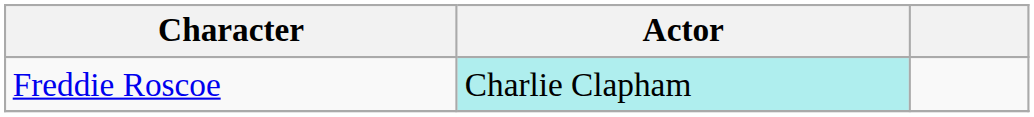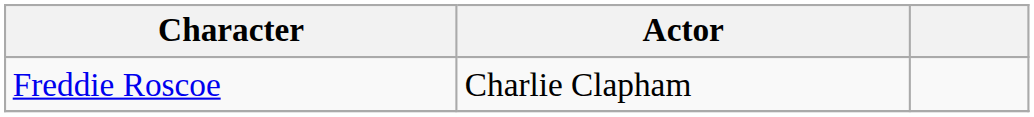(578, 83) paleturquoise background -> (578, 83) no background
